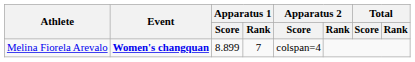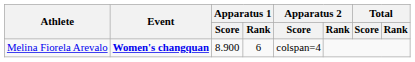(227, 48) 8.899 -> (227, 48) 8.900
(258, 48) 7 -> (258, 48) 6
